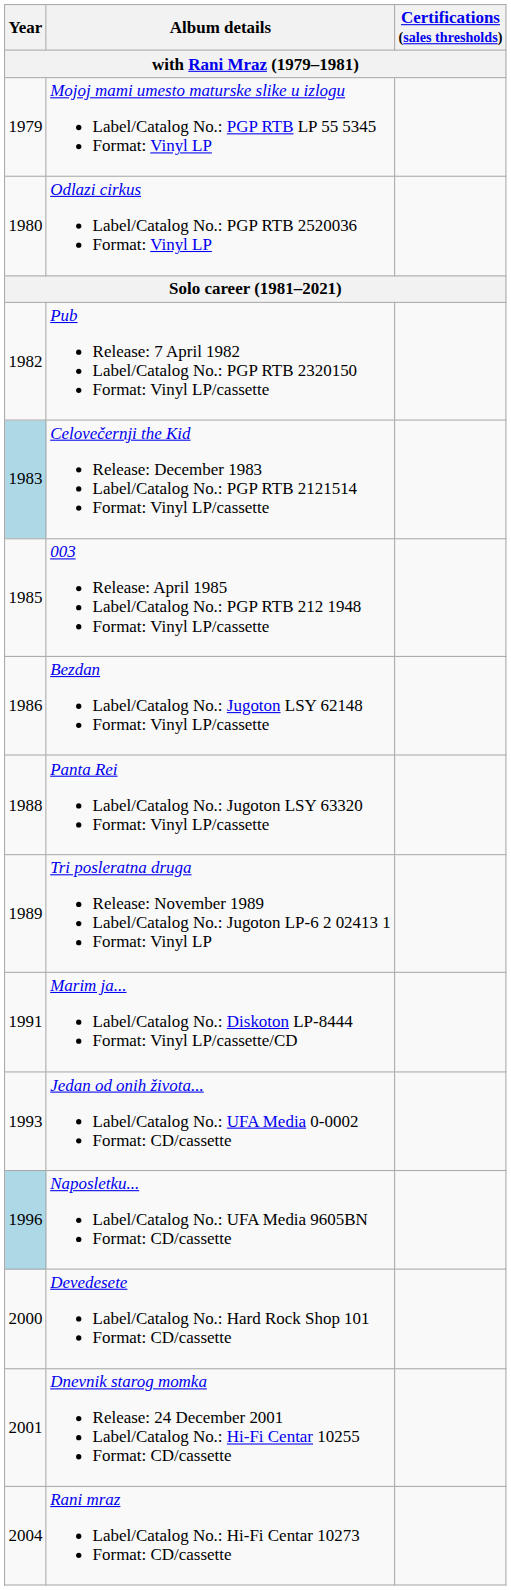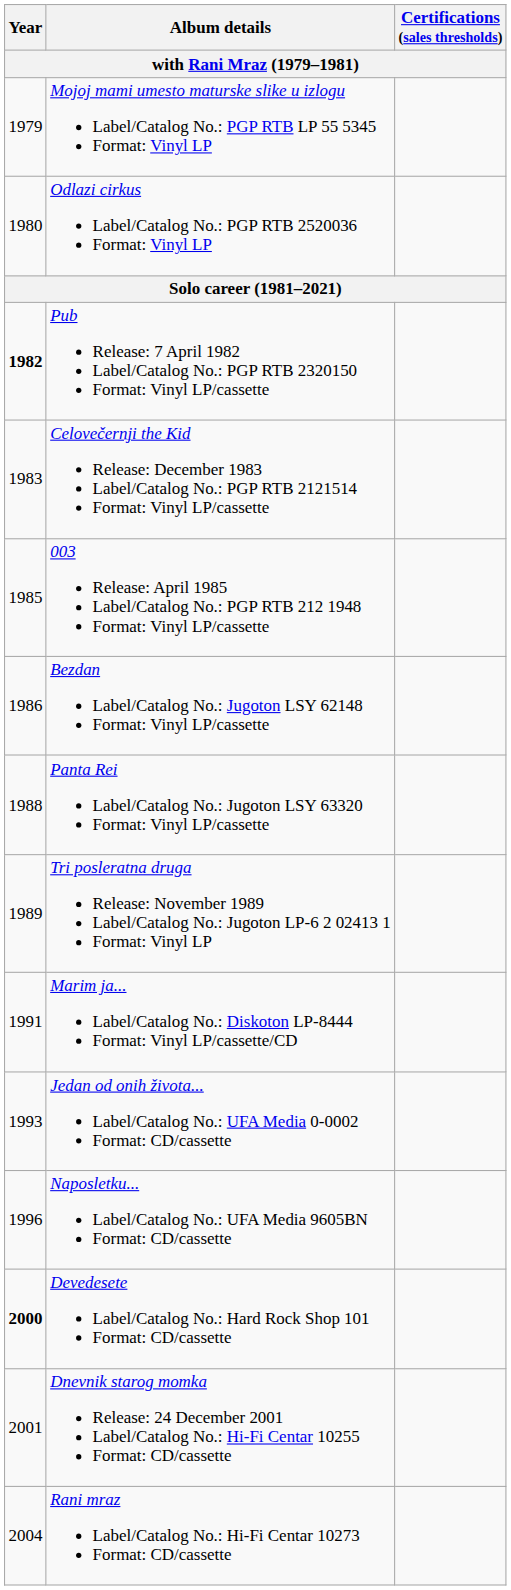(25, 361) normal -> (25, 361) bold
(25, 479) lightblue background -> (25, 479) no background
(25, 1219) lightblue background -> (25, 1219) no background
(25, 1318) normal -> (25, 1318) bold
